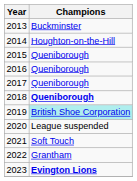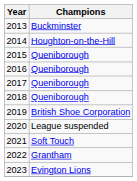(62, 97) bold -> (60, 97) normal
(81, 112) paleturquoise background -> (81, 112) no background
(64, 169) bold -> (61, 169) normal
